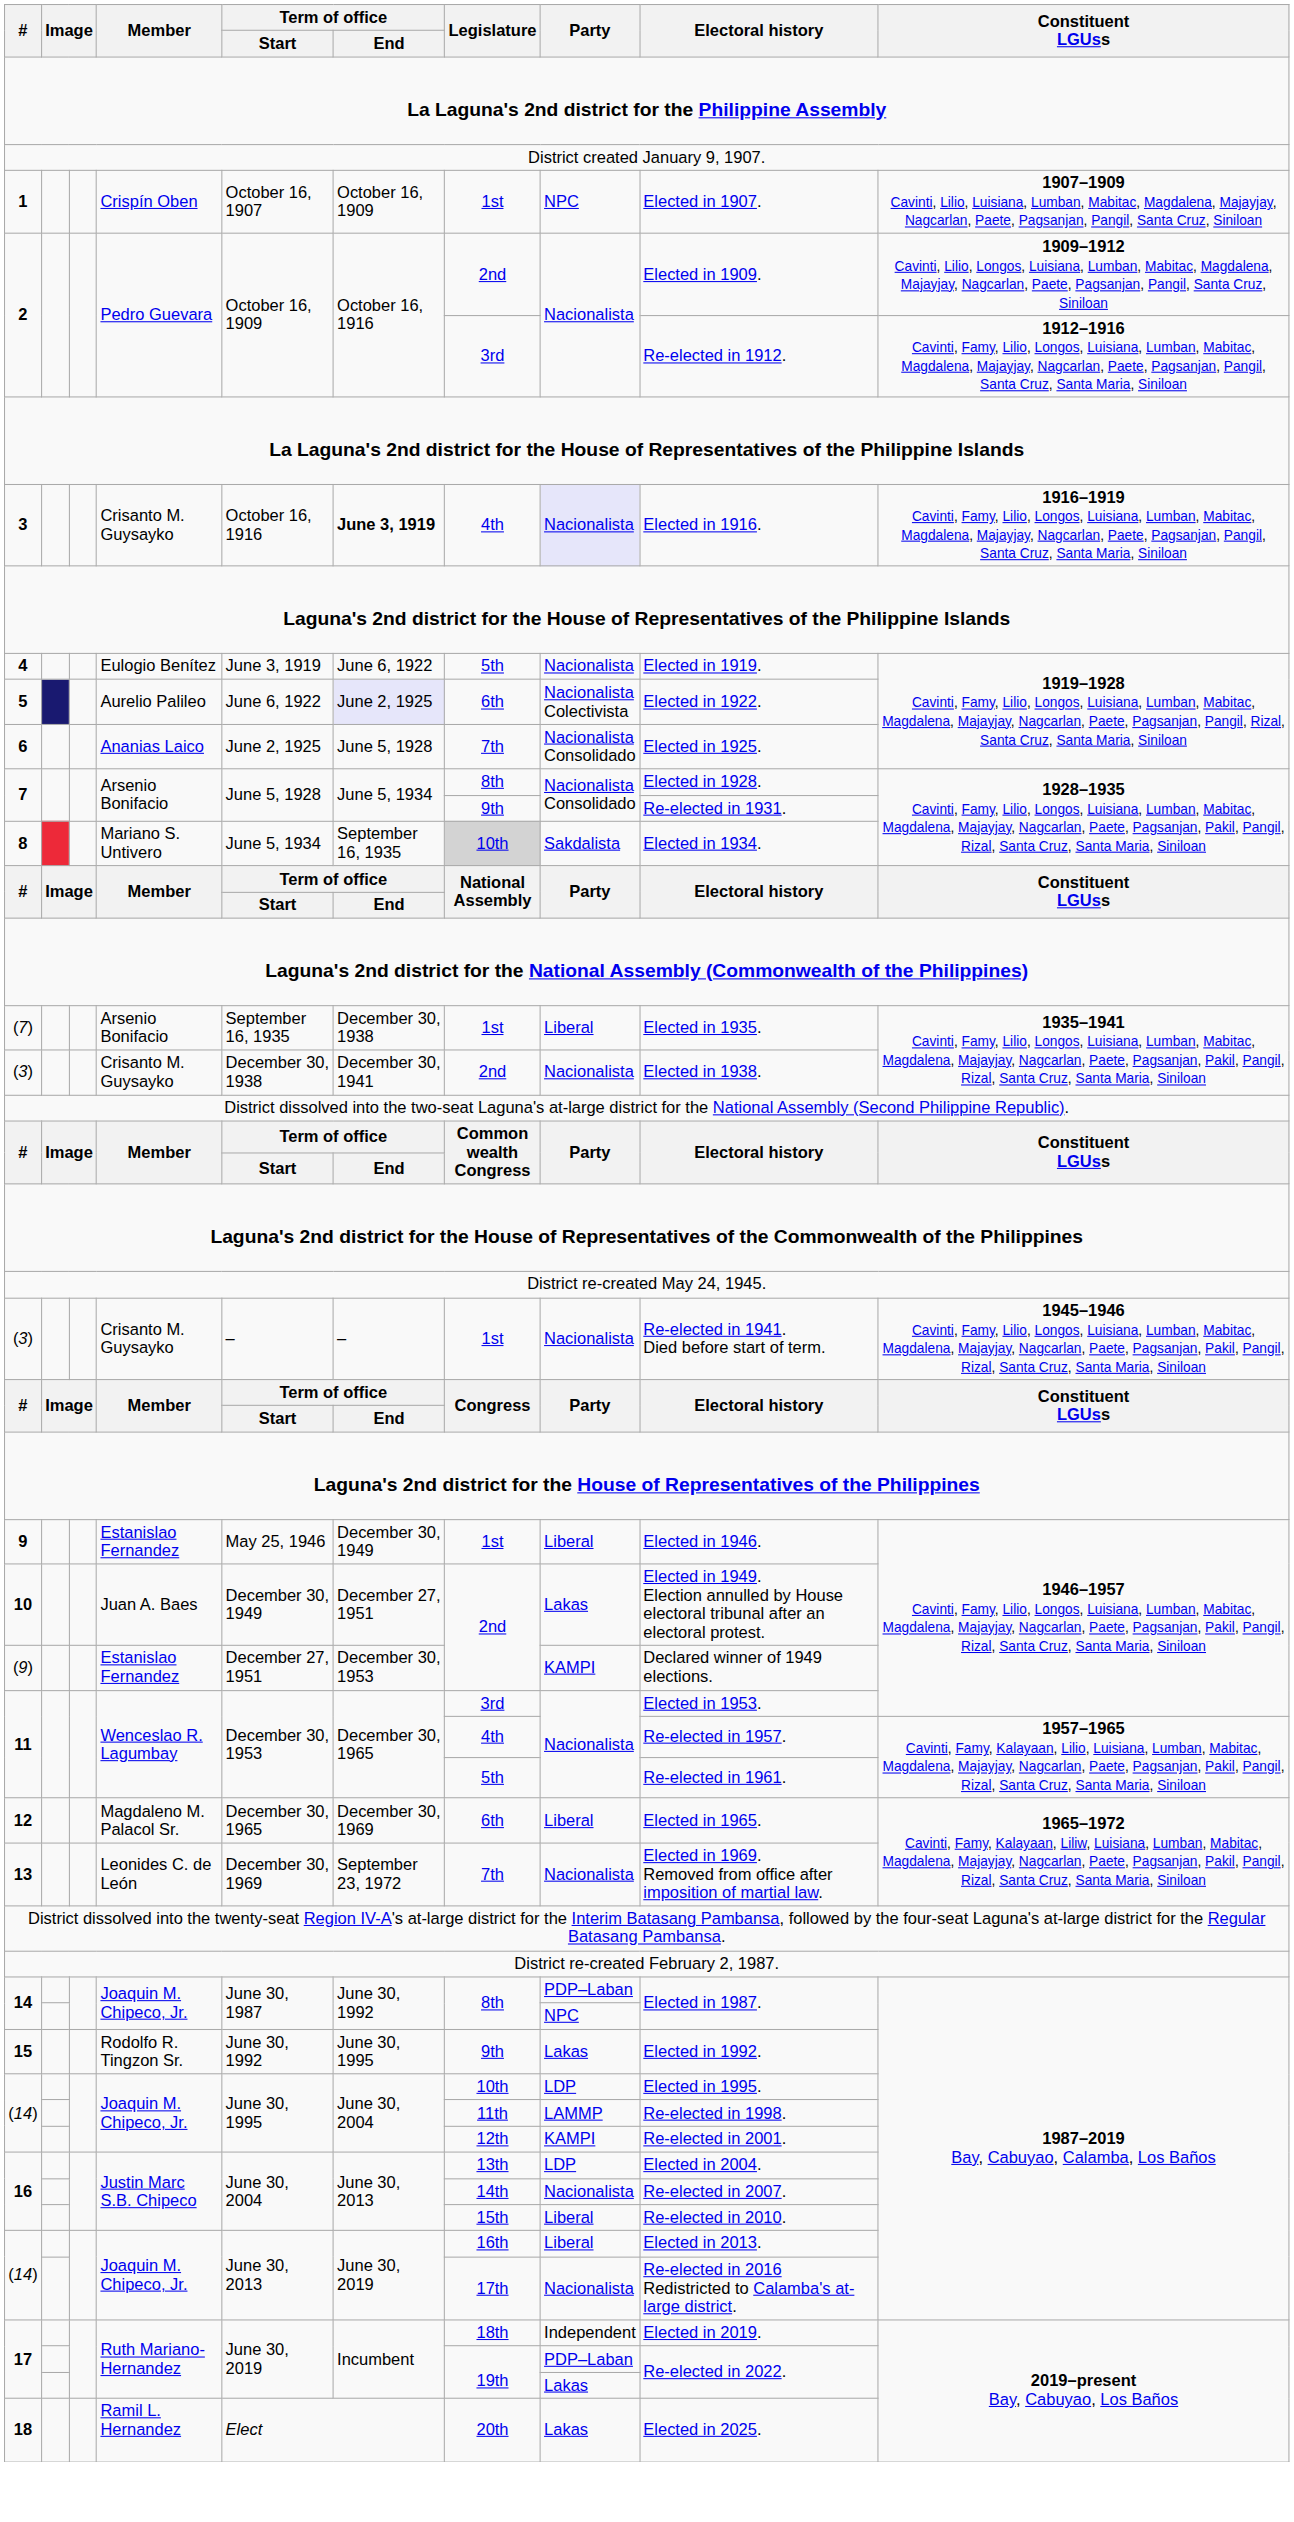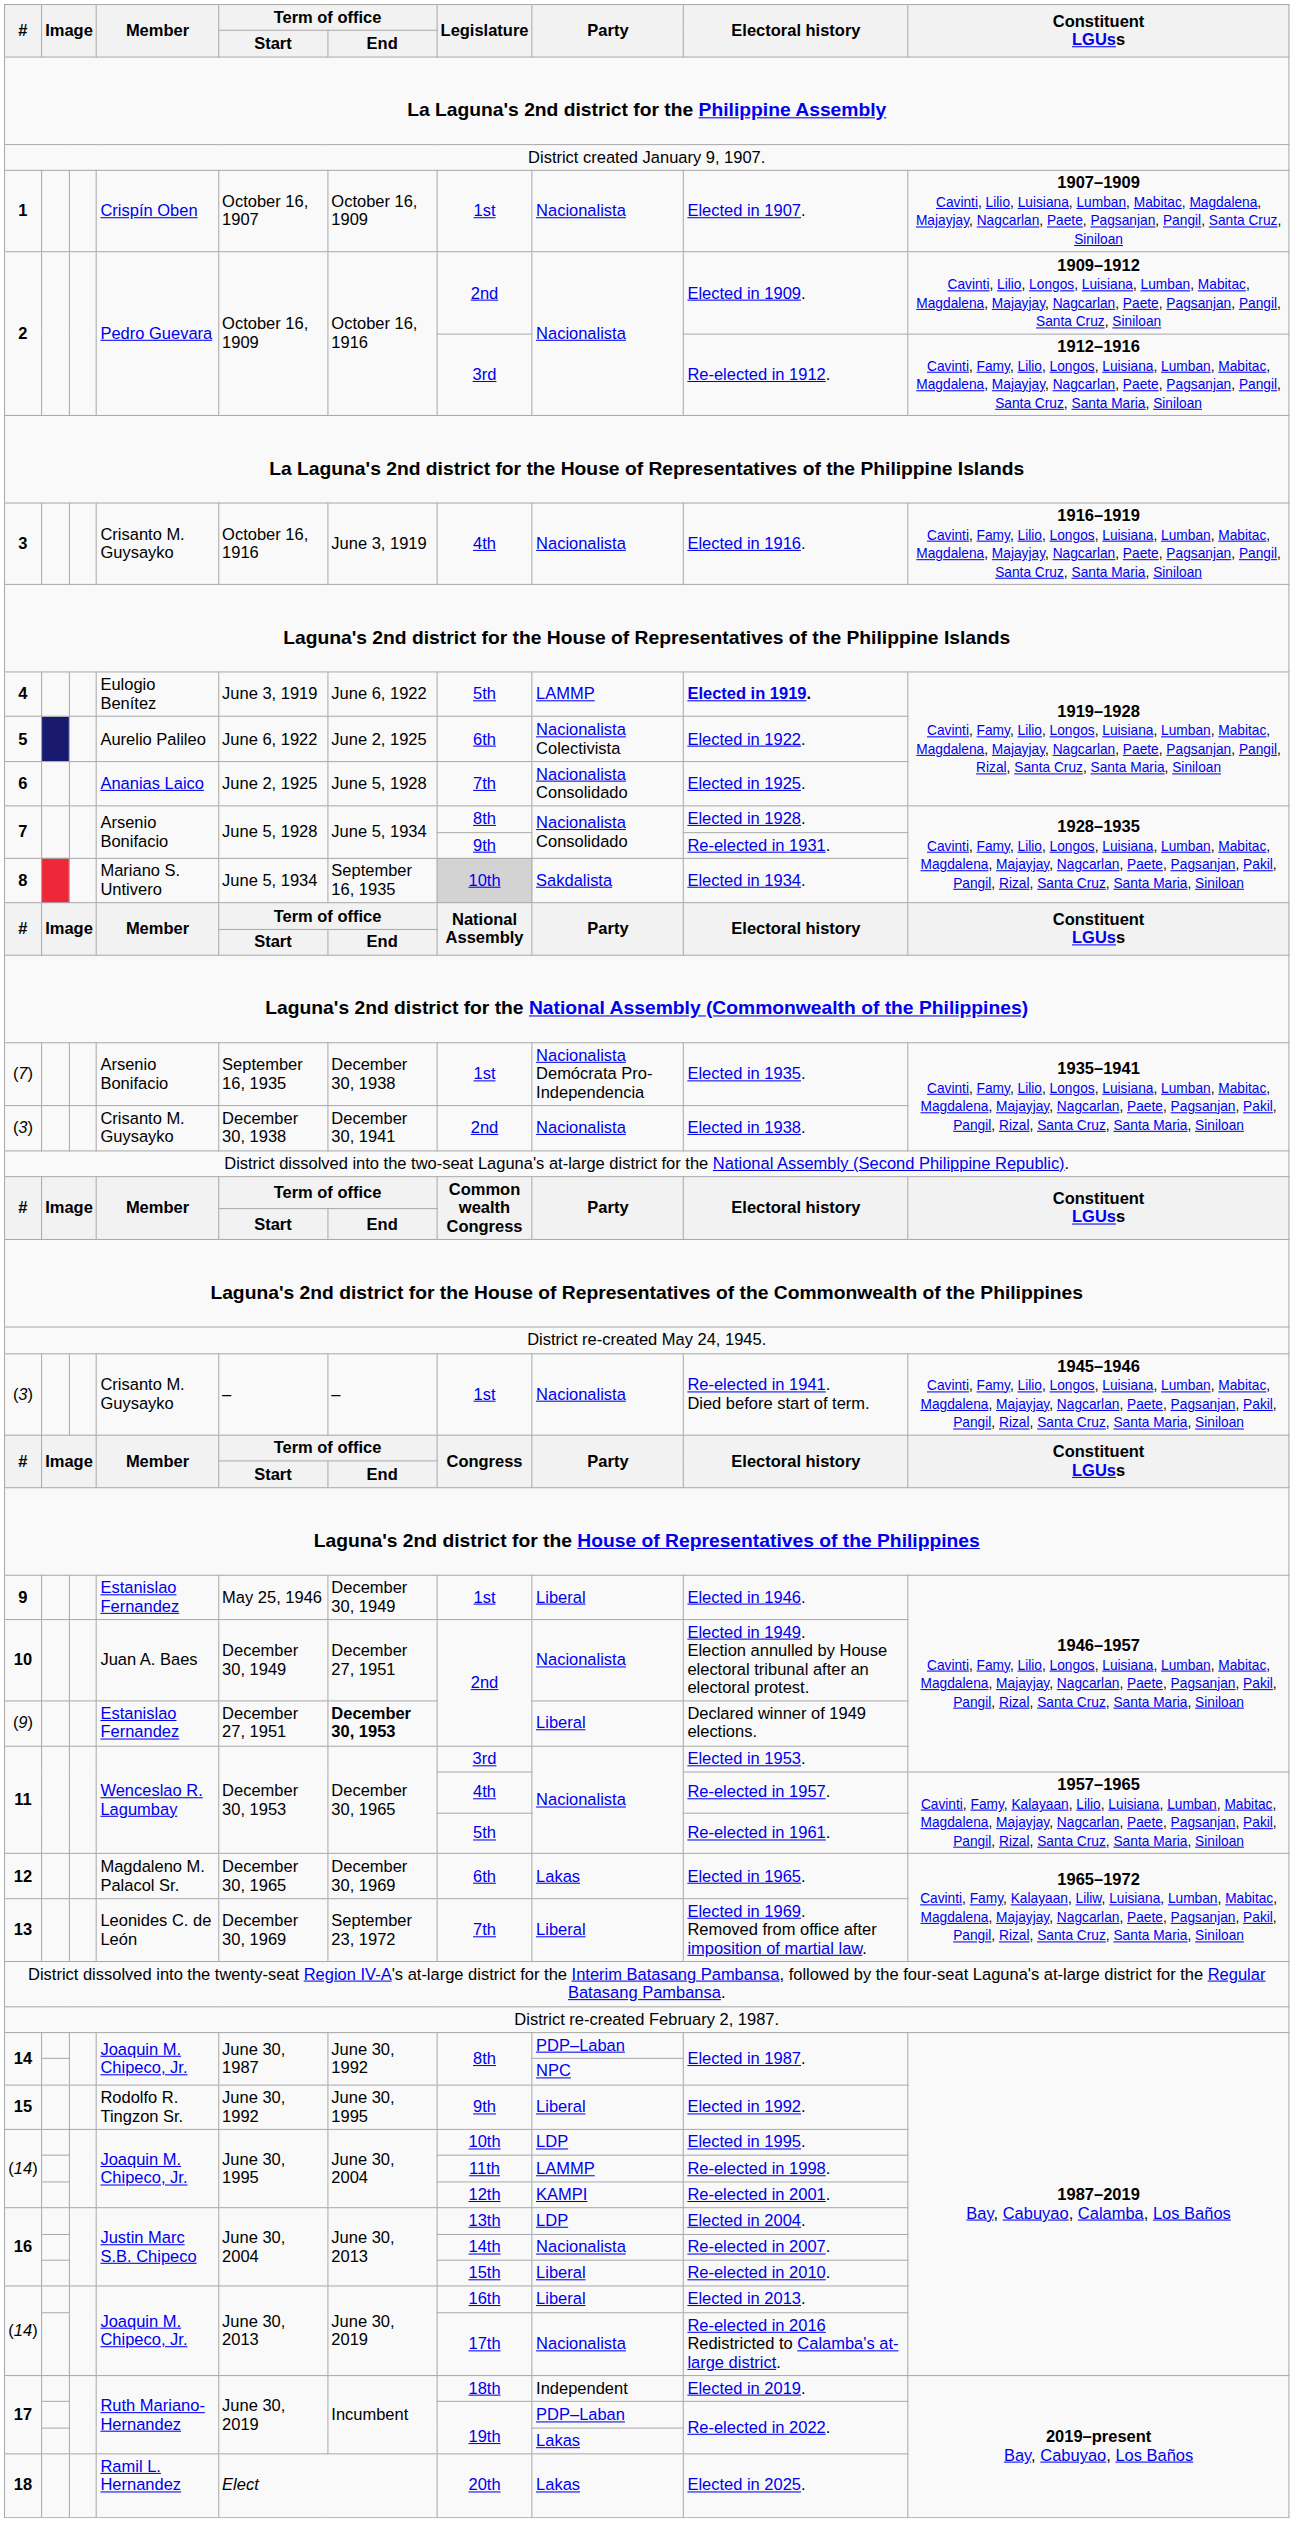(561, 201) NPC -> (581, 211) Nacionalista
(386, 525) bold -> (379, 543) normal
(589, 525) lavender background -> (581, 543) no background
(589, 666) Nacionalista -> (565, 694) LAMMP
(702, 666) normal -> (749, 694) bold
(385, 701) lavender background -> (379, 739) no background
(569, 1027) Liberal -> (594, 1074) Nacionalista Demócrata Pro-Independencia
(566, 1604) Lakas -> (581, 1660) Nacionalista
(389, 1667) normal -> (371, 1723) bold
(570, 1667) KAMPI -> (561, 1723) Liberal
(569, 1820) Liberal -> (558, 1876) Lakas
(589, 1874) Nacionalista -> (561, 1930) Liberal
(566, 2051) Lakas -> (561, 2107) Liberal
